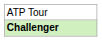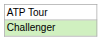(33, 28) bold -> (31, 28) normal
